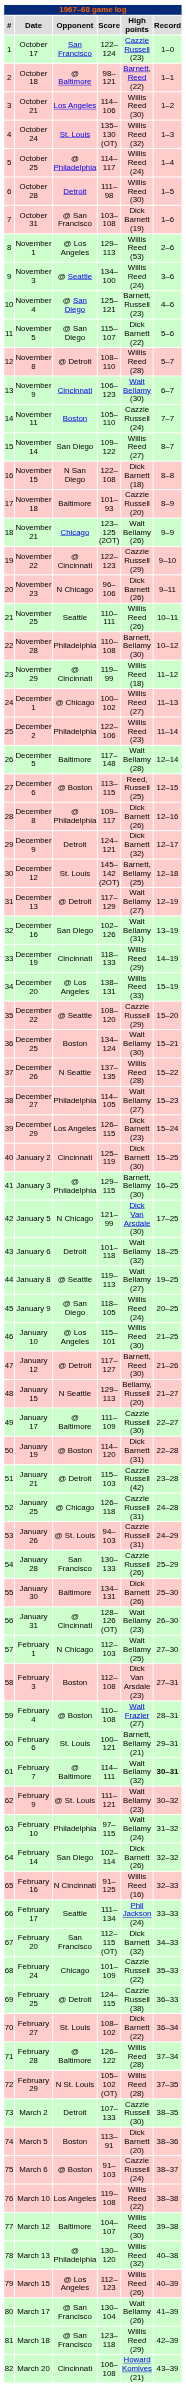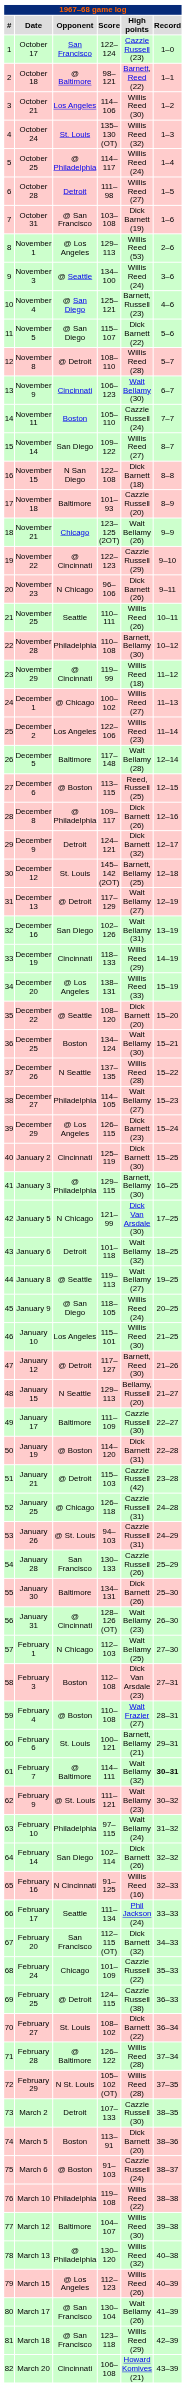(137, 191) Willis Reed (30) -> (137, 191) Willis Reed (27)
(75, 731) Philadelphia -> (75, 731) Los Angeles
(137, 1015) Cazzie Russell (29) -> (137, 1015) Dick Barnett (20)
(75, 1129) Los Angeles -> (75, 1129) @ Los Angeles
(75, 1337) @ Los Angeles -> (75, 1337) Los Angeles
(75, 1422) @ Baltimore -> (75, 1422) Baltimore
(75, 2198) Los Angeles -> (75, 2198) Philadelphia
